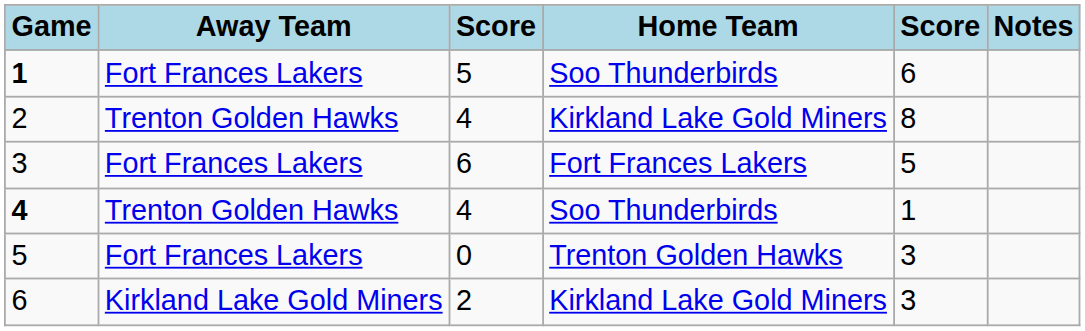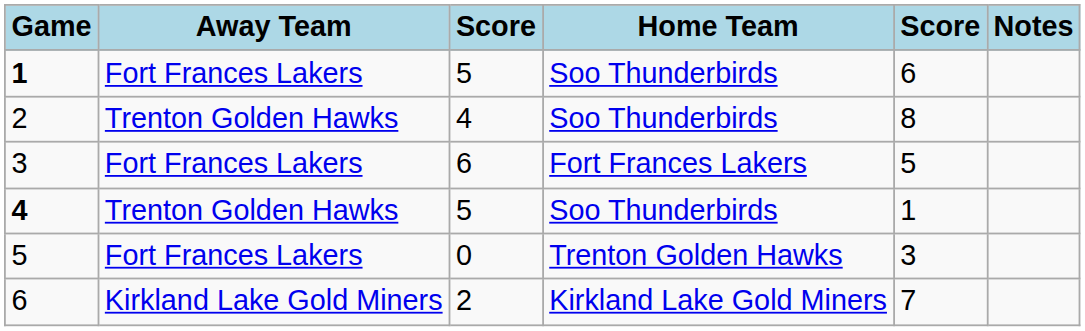(718, 118) Kirkland Lake Gold Miners -> (663, 118) Soo Thunderbirds
(464, 210) 4 -> (464, 210) 5
(908, 301) 3 -> (908, 301) 7
